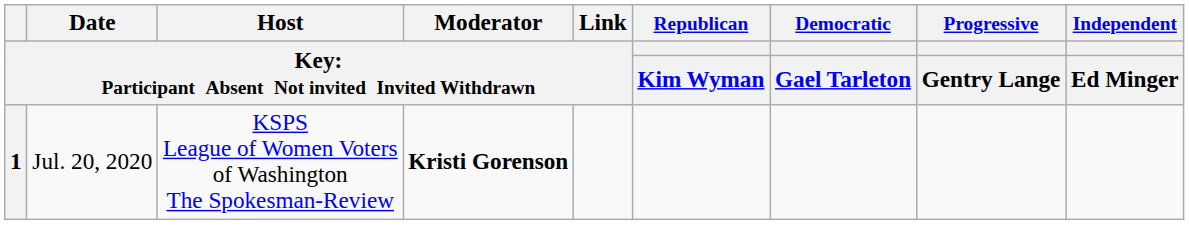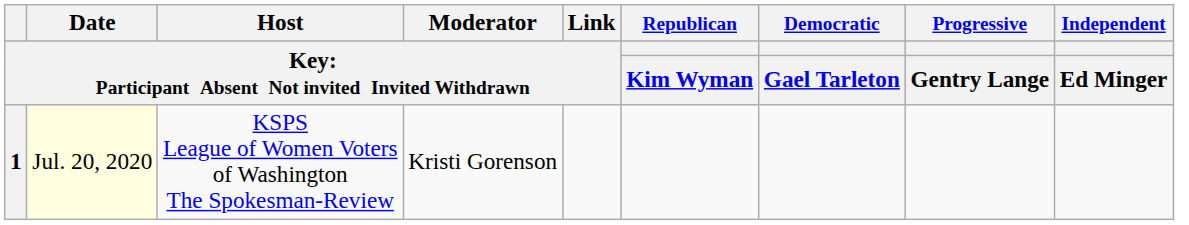(92, 161) no background -> (92, 161) lightyellow background
(488, 161) bold -> (483, 161) normal
